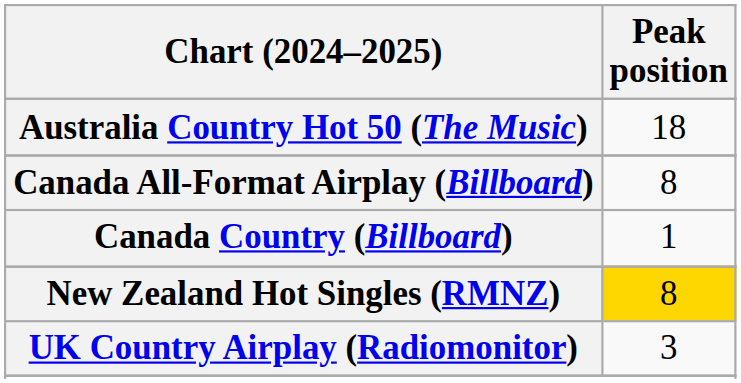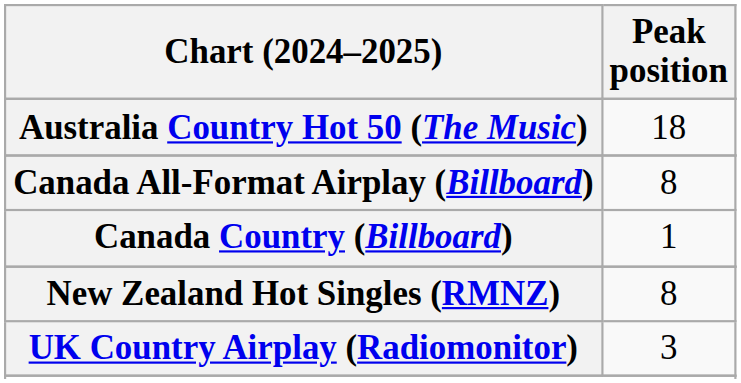(669, 292) gold background -> (669, 292) no background
